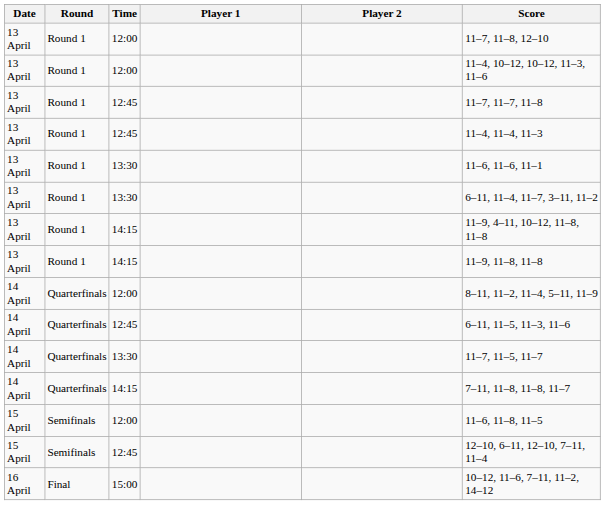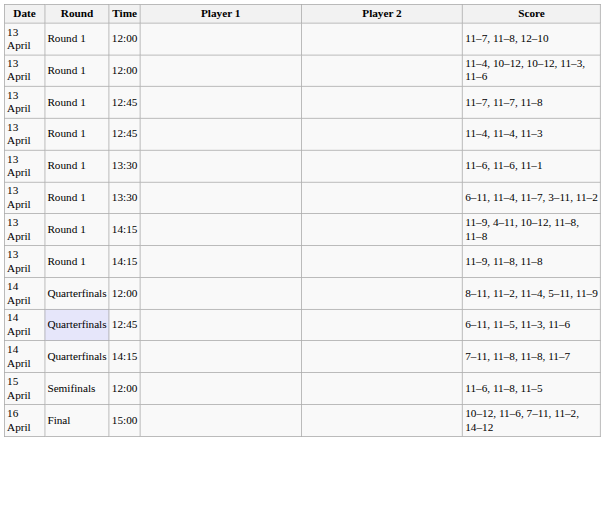(77, 325) no background -> (77, 325) lavender background
- row: (19, 357)
- row: (19, 452)
